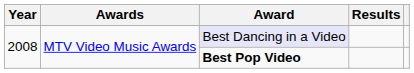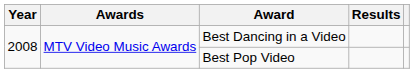(274, 36) lavender background -> (274, 36) no background
(252, 57) bold -> (249, 57) normal
